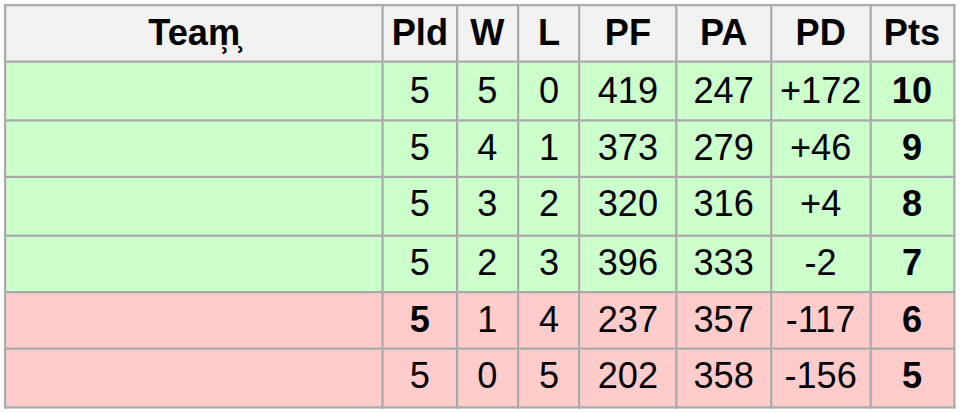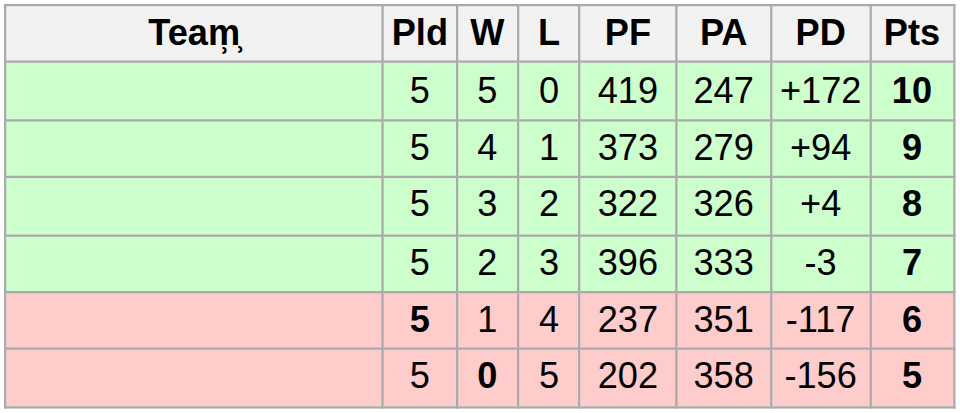(821, 147) +46 -> (821, 147) +94
(628, 205) 320 -> (628, 205) 322
(724, 205) 316 -> (724, 205) 326
(821, 262) -2 -> (821, 262) -3
(724, 319) 357 -> (724, 319) 351
(487, 377) normal -> (487, 377) bold
